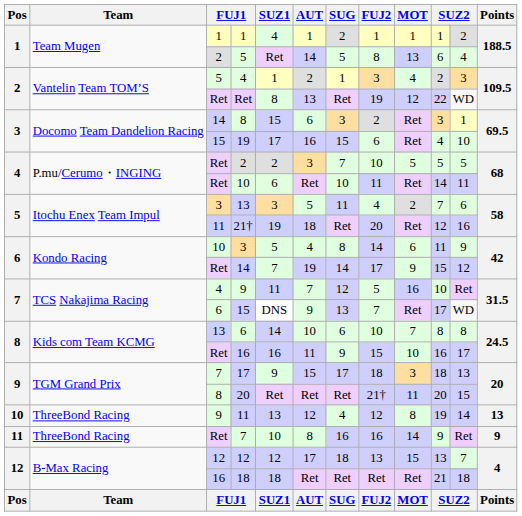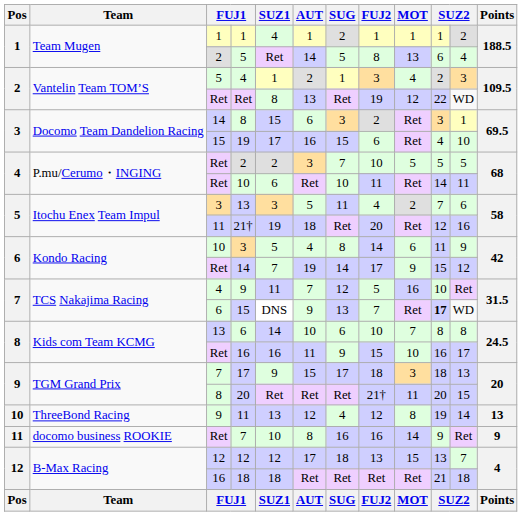(440, 309) normal -> (440, 309) bold
(81, 436) ThreeBond Racing -> (102, 436) docomo business ROOKIE
